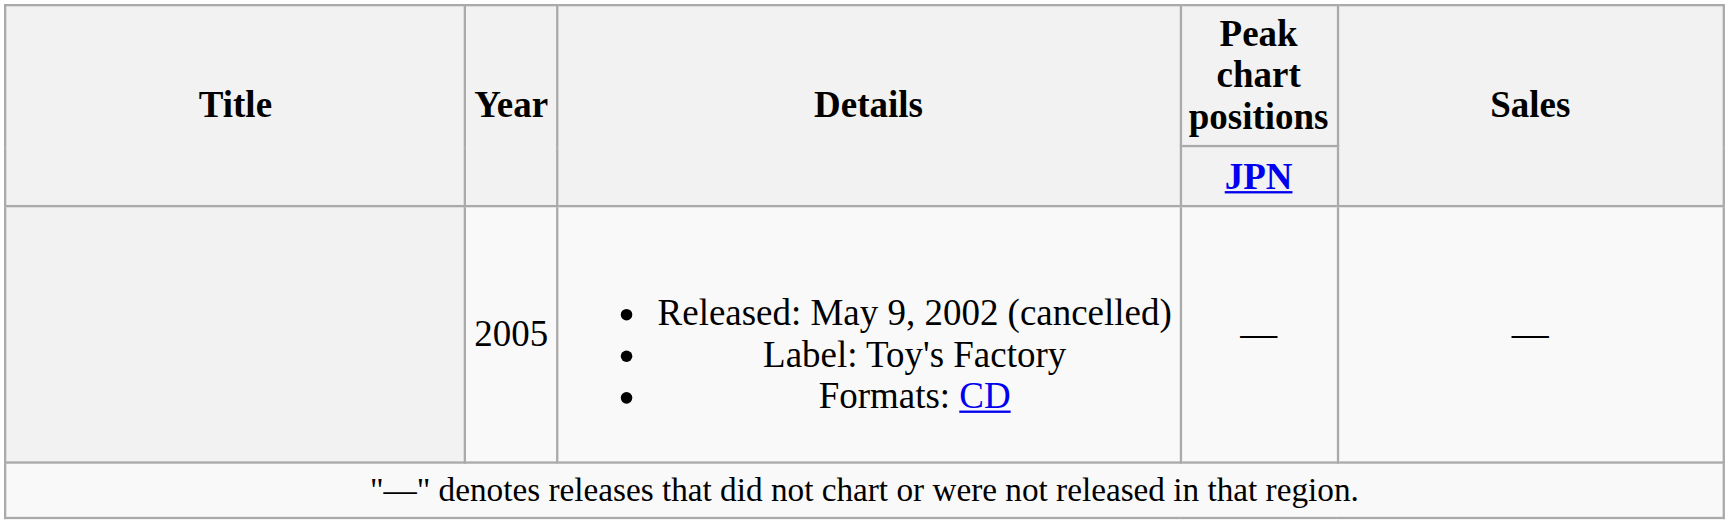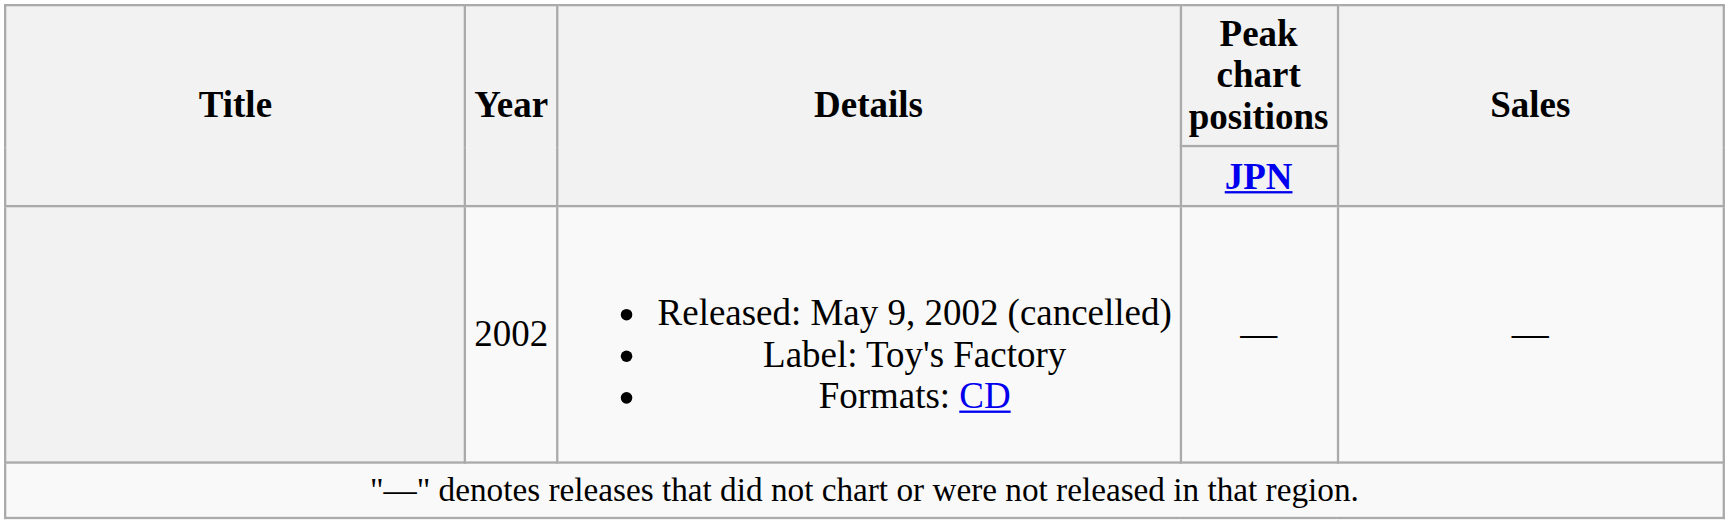(511, 333) 2005 -> (511, 333) 2002
